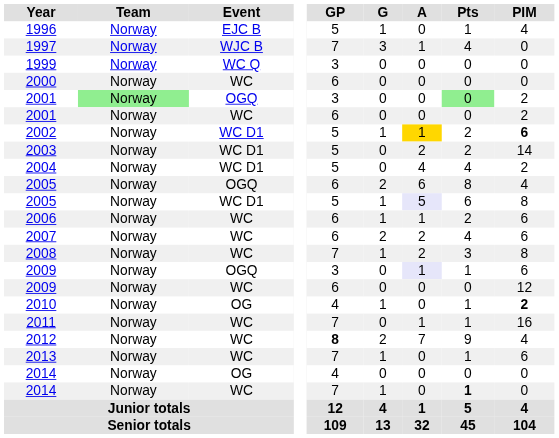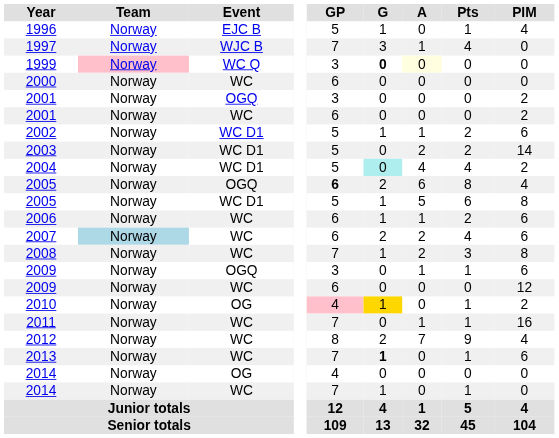(133, 64) no background -> (133, 64) pink background
(383, 64) normal -> (383, 64) bold
(422, 64) no background -> (422, 64) lightyellow background
(133, 98) lightgreen background -> (133, 98) no background
(468, 98) lightgreen background -> (468, 98) no background
(422, 133) gold background -> (422, 133) no background
(524, 133) bold -> (524, 133) normal
(383, 167) no background -> (383, 167) paleturquoise background
(335, 184) normal -> (335, 184) bold
(422, 201) lavender background -> (422, 201) no background
(133, 236) no background -> (133, 236) lightblue background
(422, 270) lavender background -> (422, 270) no background
(335, 305) no background -> (335, 305) pink background
(383, 305) no background -> (383, 305) gold background
(524, 305) bold -> (524, 305) normal
(335, 339) bold -> (335, 339) normal
(383, 356) normal -> (383, 356) bold
(468, 391) bold -> (468, 391) normal
